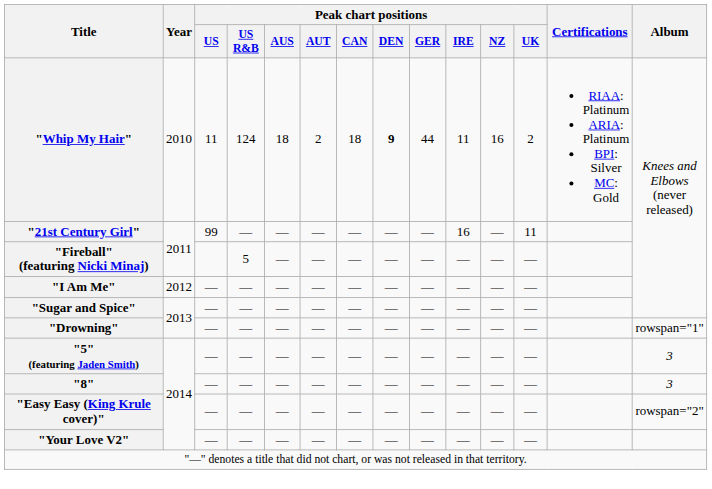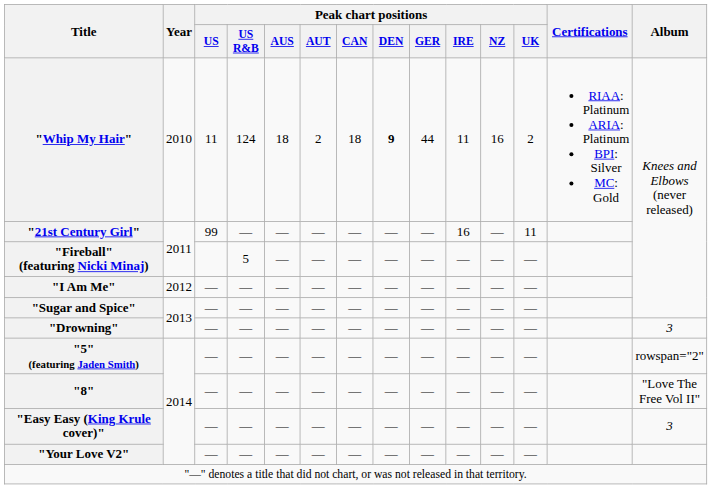(670, 328) rowspan="1" -> (670, 328) 3
(670, 356) 3 -> (670, 356) rowspan="2"
(670, 383) 3 -> (670, 391) "Love The Free Vol II"
(670, 411) rowspan="2" -> (670, 426) 3
